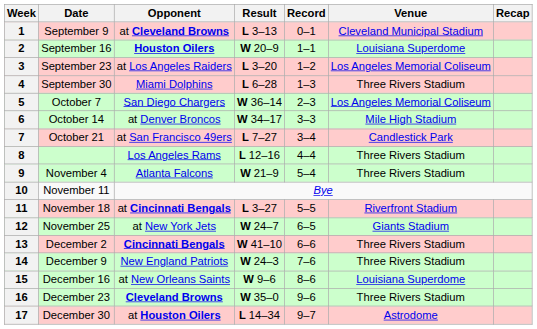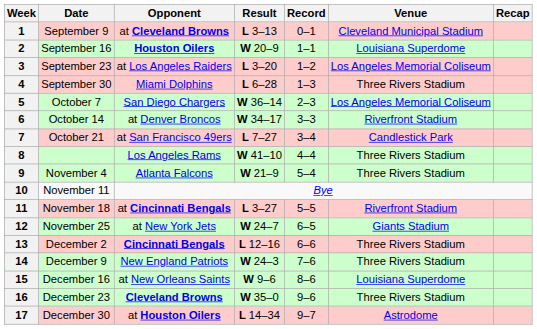(411, 119) Mile High Stadium -> (411, 119) Riverfront Stadium
(259, 155) L 12–16 -> (259, 155) W 41–10
(259, 244) W 41–10 -> (259, 244) L 12–16
